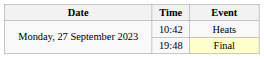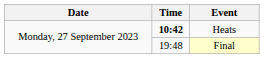(171, 29) normal -> (171, 29) bold
